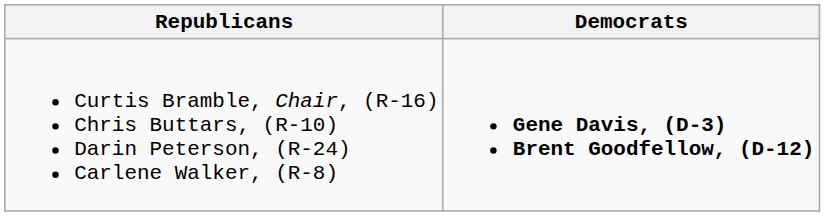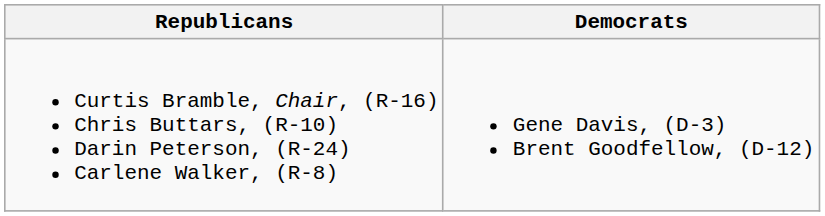(631, 137) bold -> (631, 137) normal
